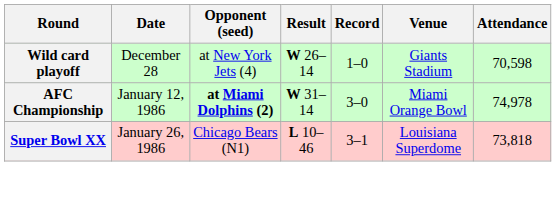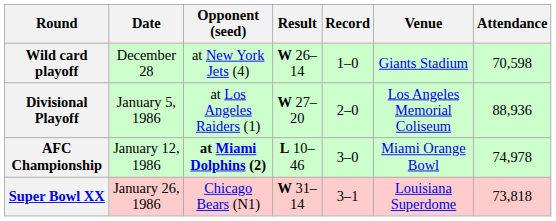+ row: (57, 110)
(306, 102) W 31–14 -> (297, 157) L 10–46
(306, 141) L 10–46 -> (297, 196) W 31–14
